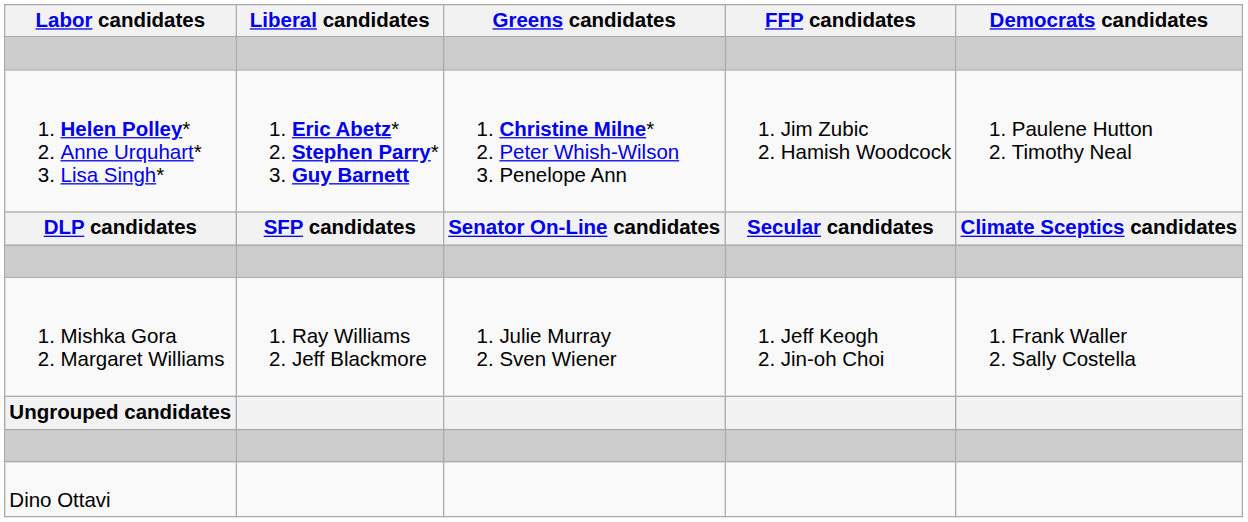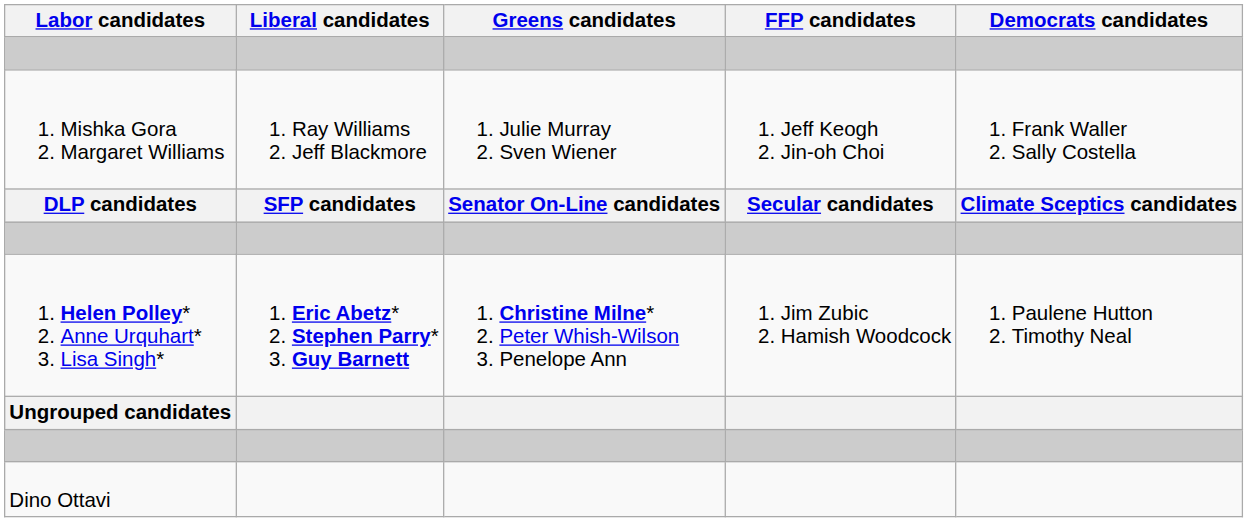rows swapped: (120, 152) <-> (120, 348)
